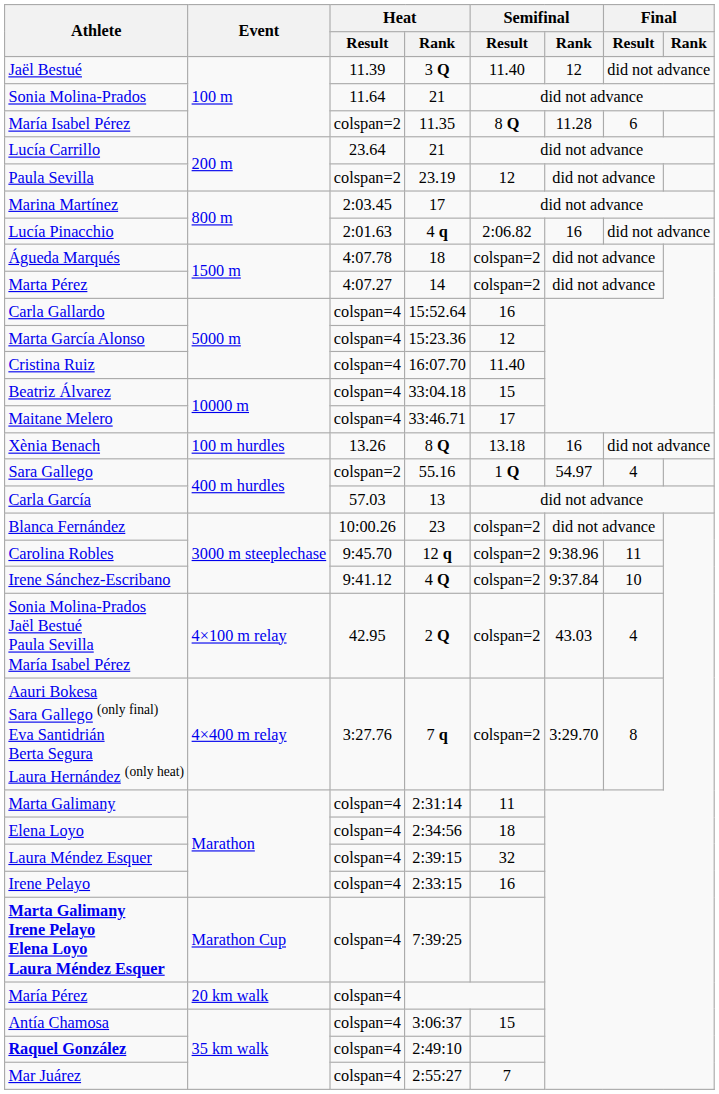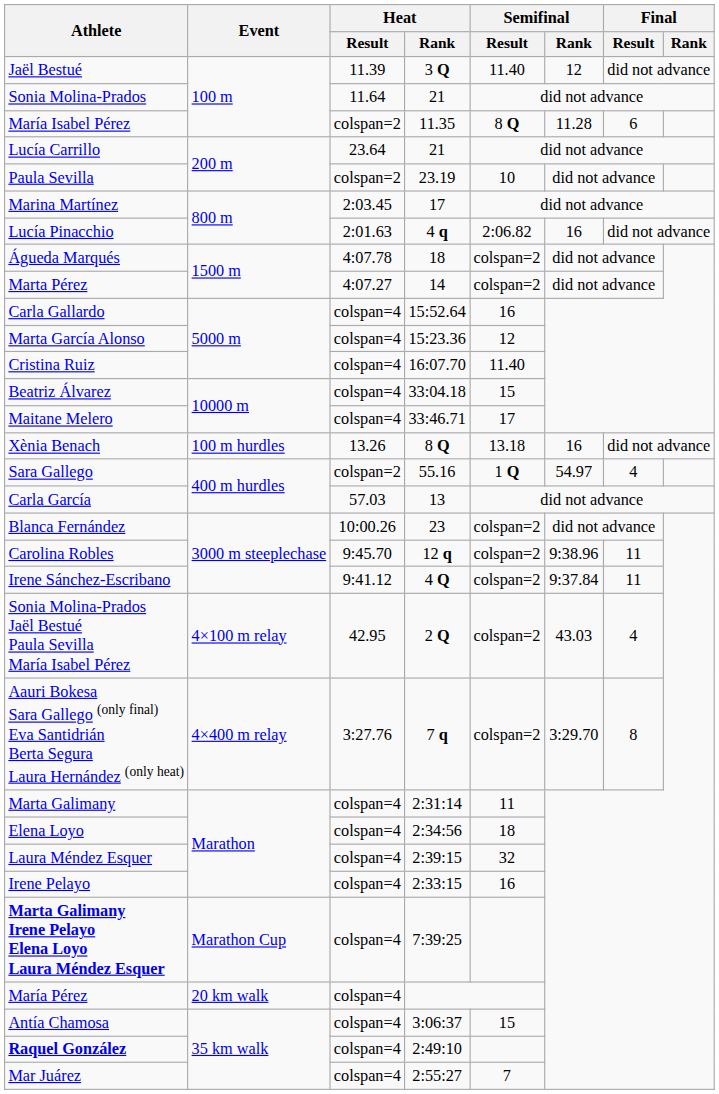(507, 177) 12 -> (507, 177) 10
(633, 580) 10 -> (633, 580) 11
